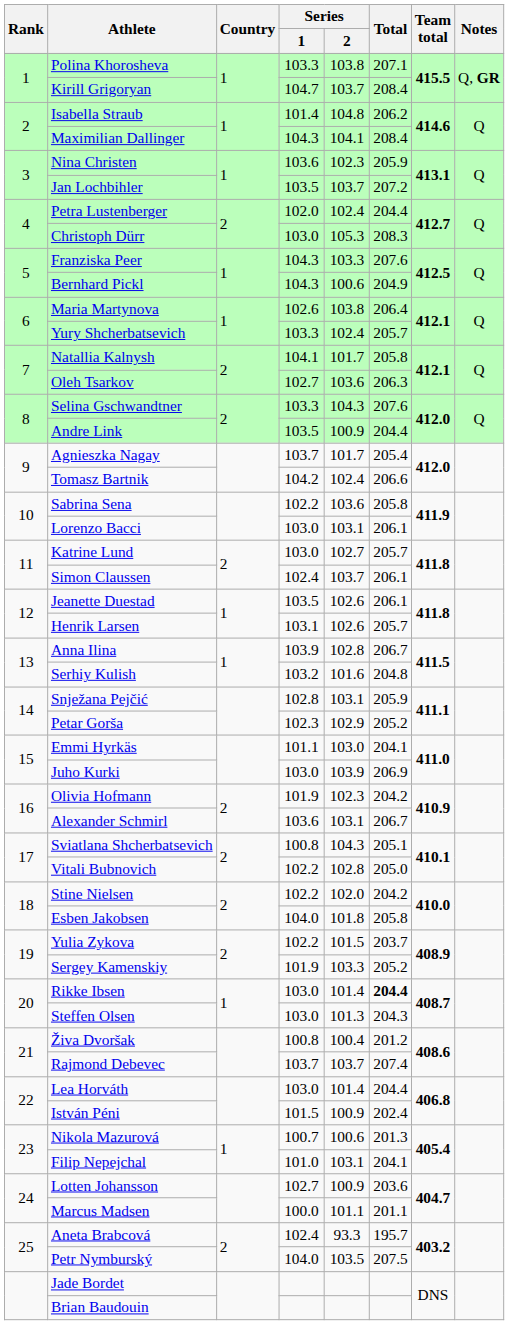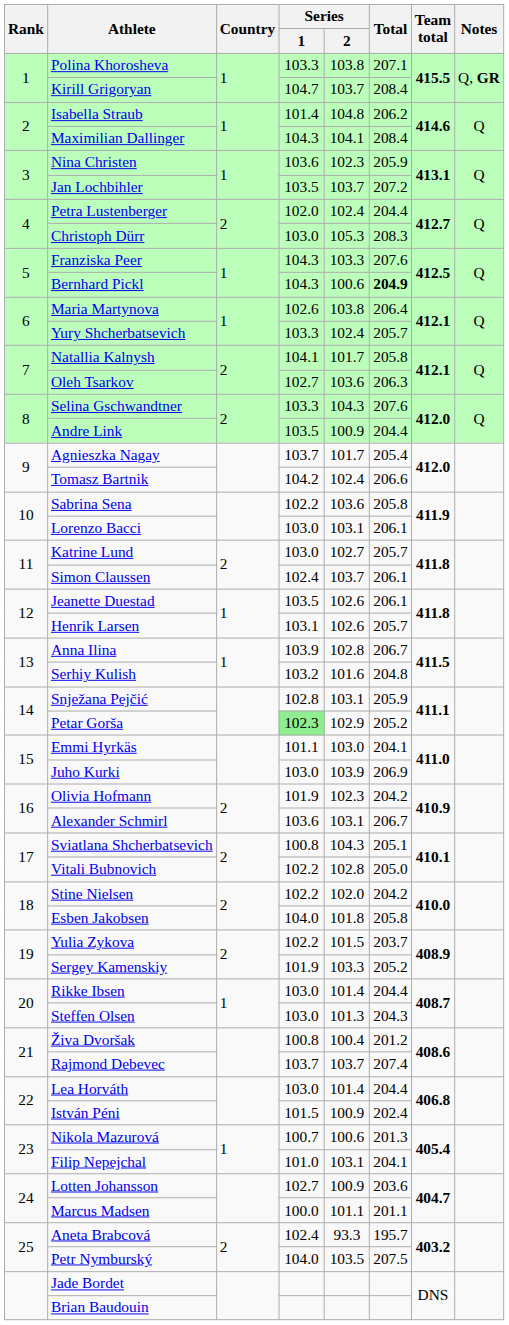(390, 284) normal -> (390, 284) bold
(301, 723) no background -> (301, 723) lightgreen background
(390, 991) bold -> (390, 991) normal
